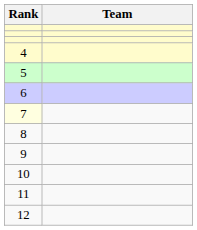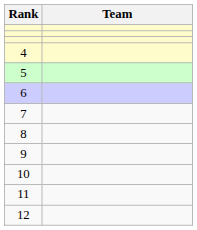(23, 113) lightyellow background -> (23, 113) no background
